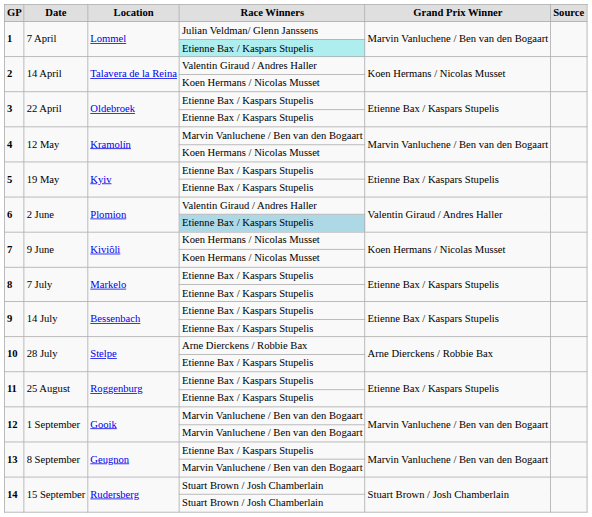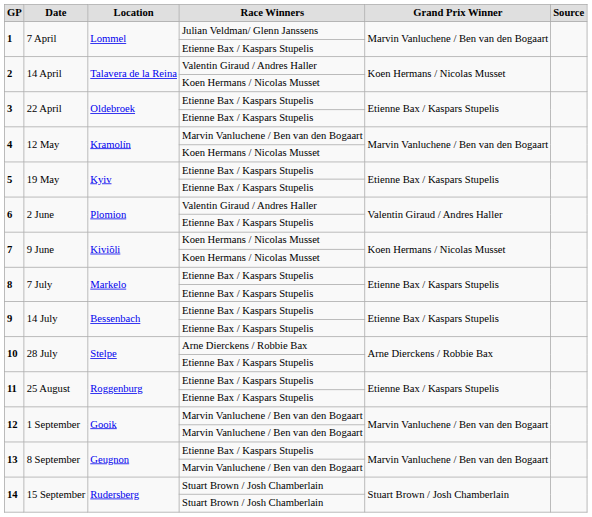(248, 47) paleturquoise background -> (248, 47) no background
(248, 222) lightblue background -> (248, 222) no background
